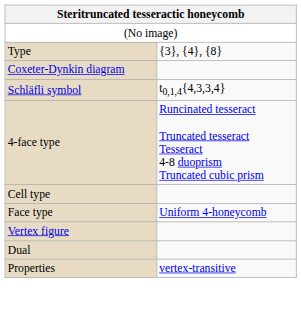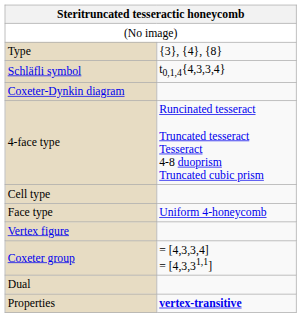rows swapped: (45, 90) <-> (66, 70)
+ row: (41, 258)
(197, 268) normal -> (200, 303) bold
